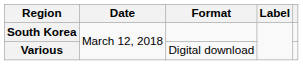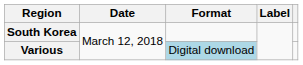(211, 50) no background -> (211, 50) lightblue background
